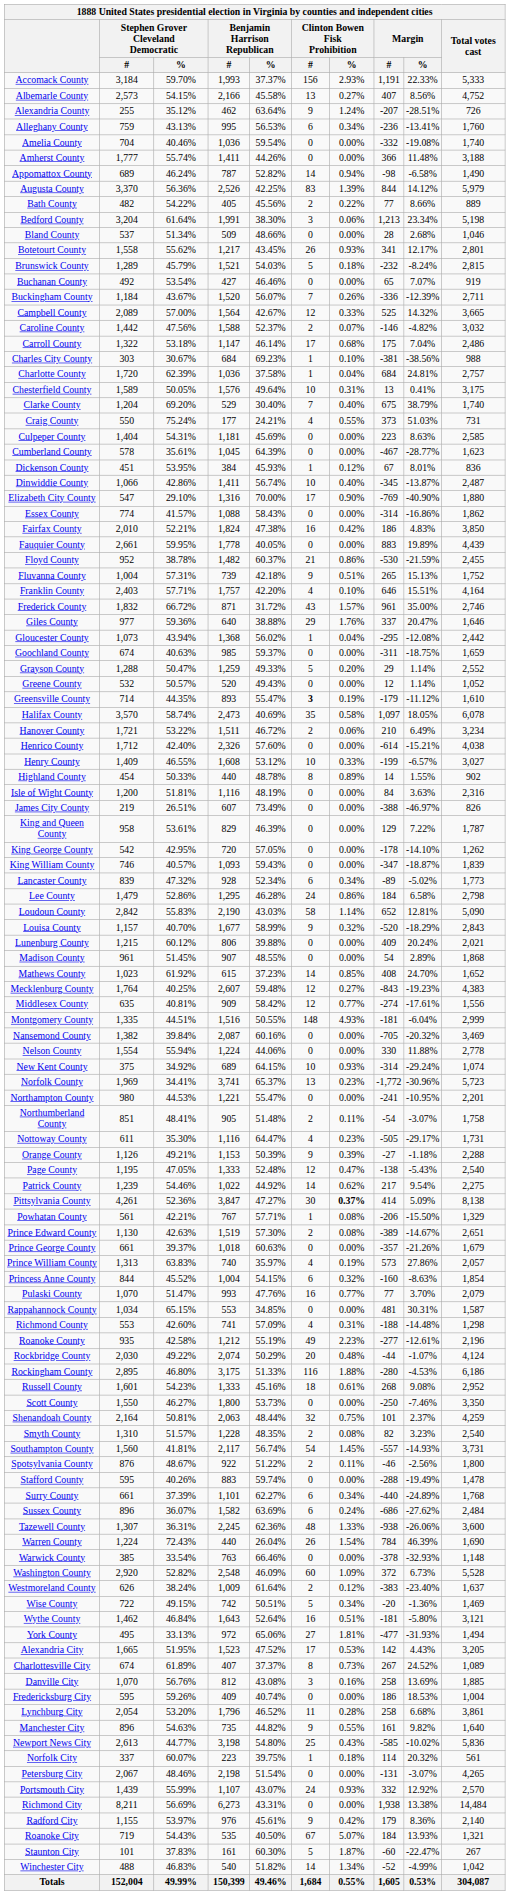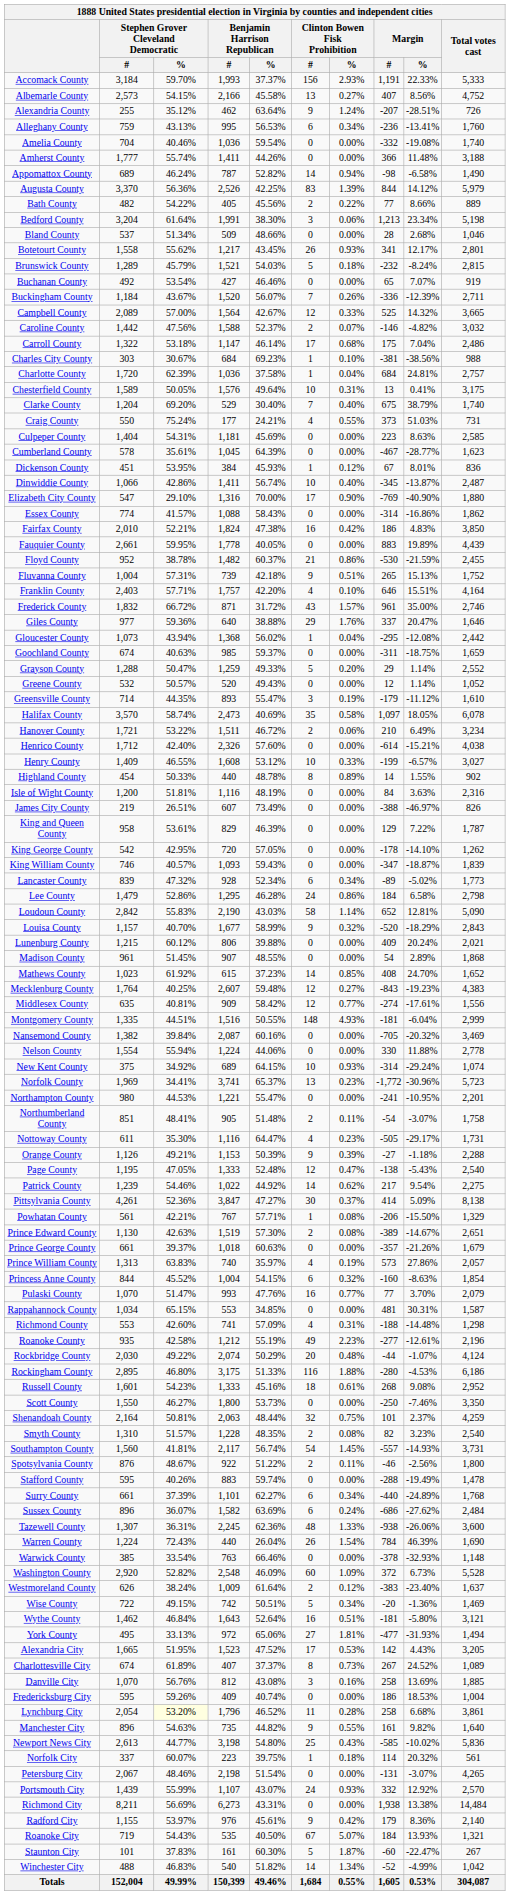(310, 699) bold -> (310, 699) normal
(352, 1201) bold -> (352, 1201) normal
(181, 1712) no background -> (181, 1712) lightyellow background
